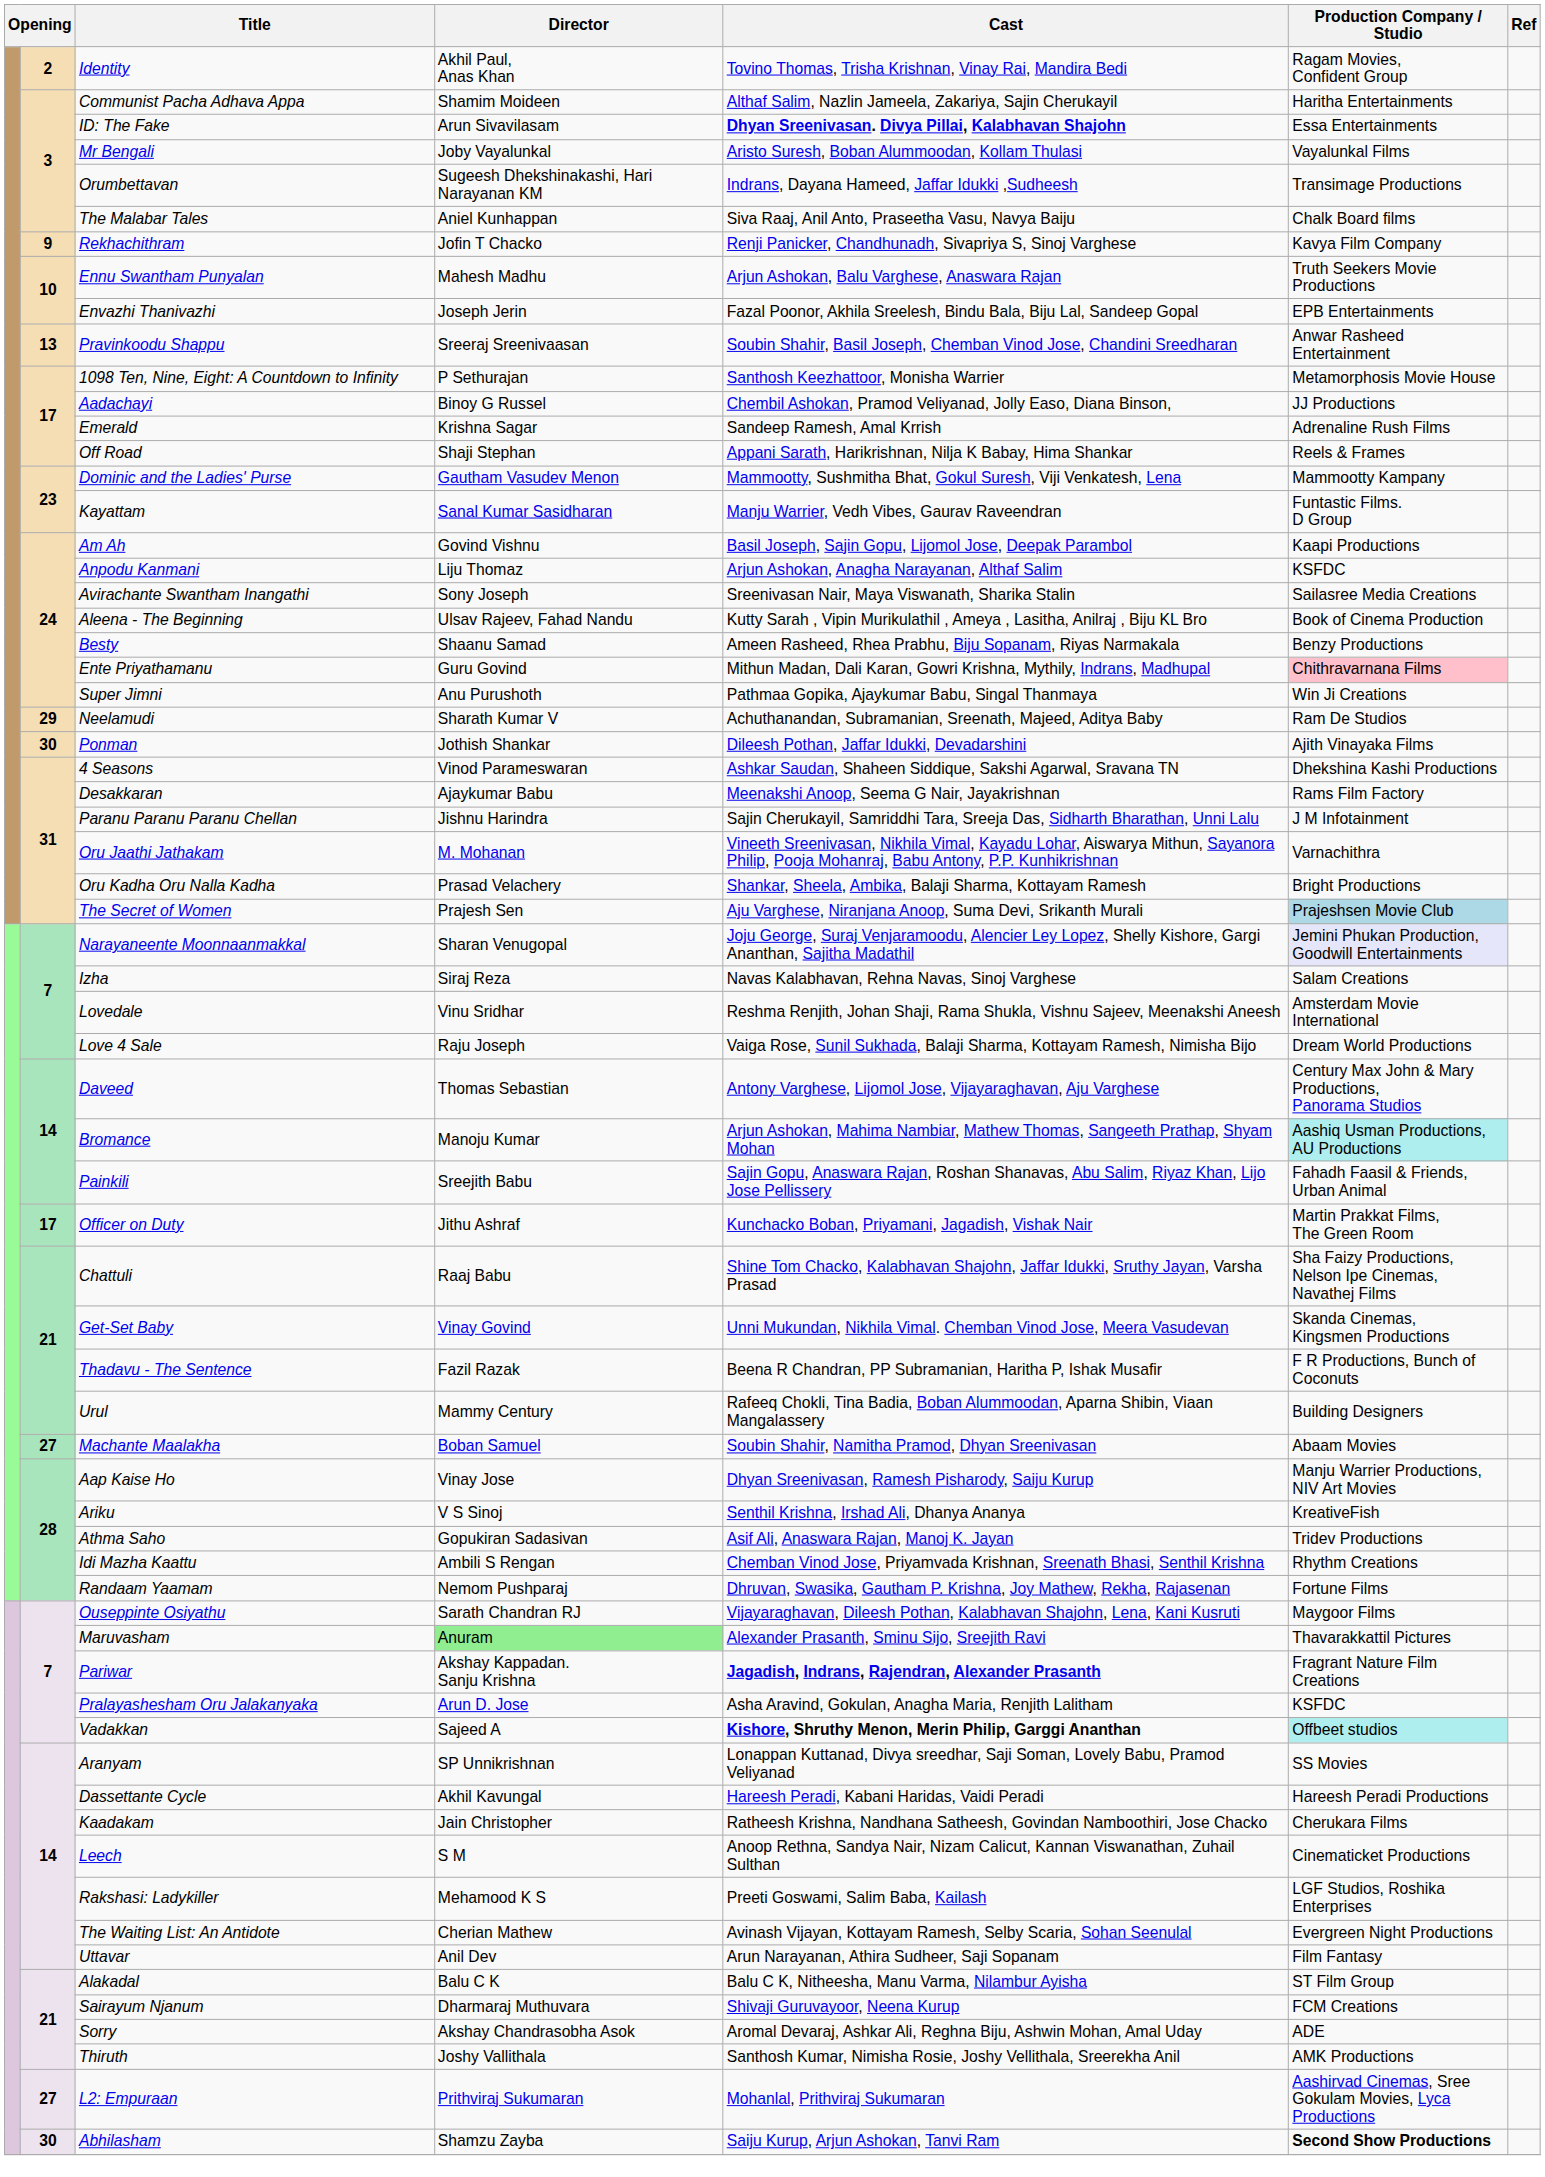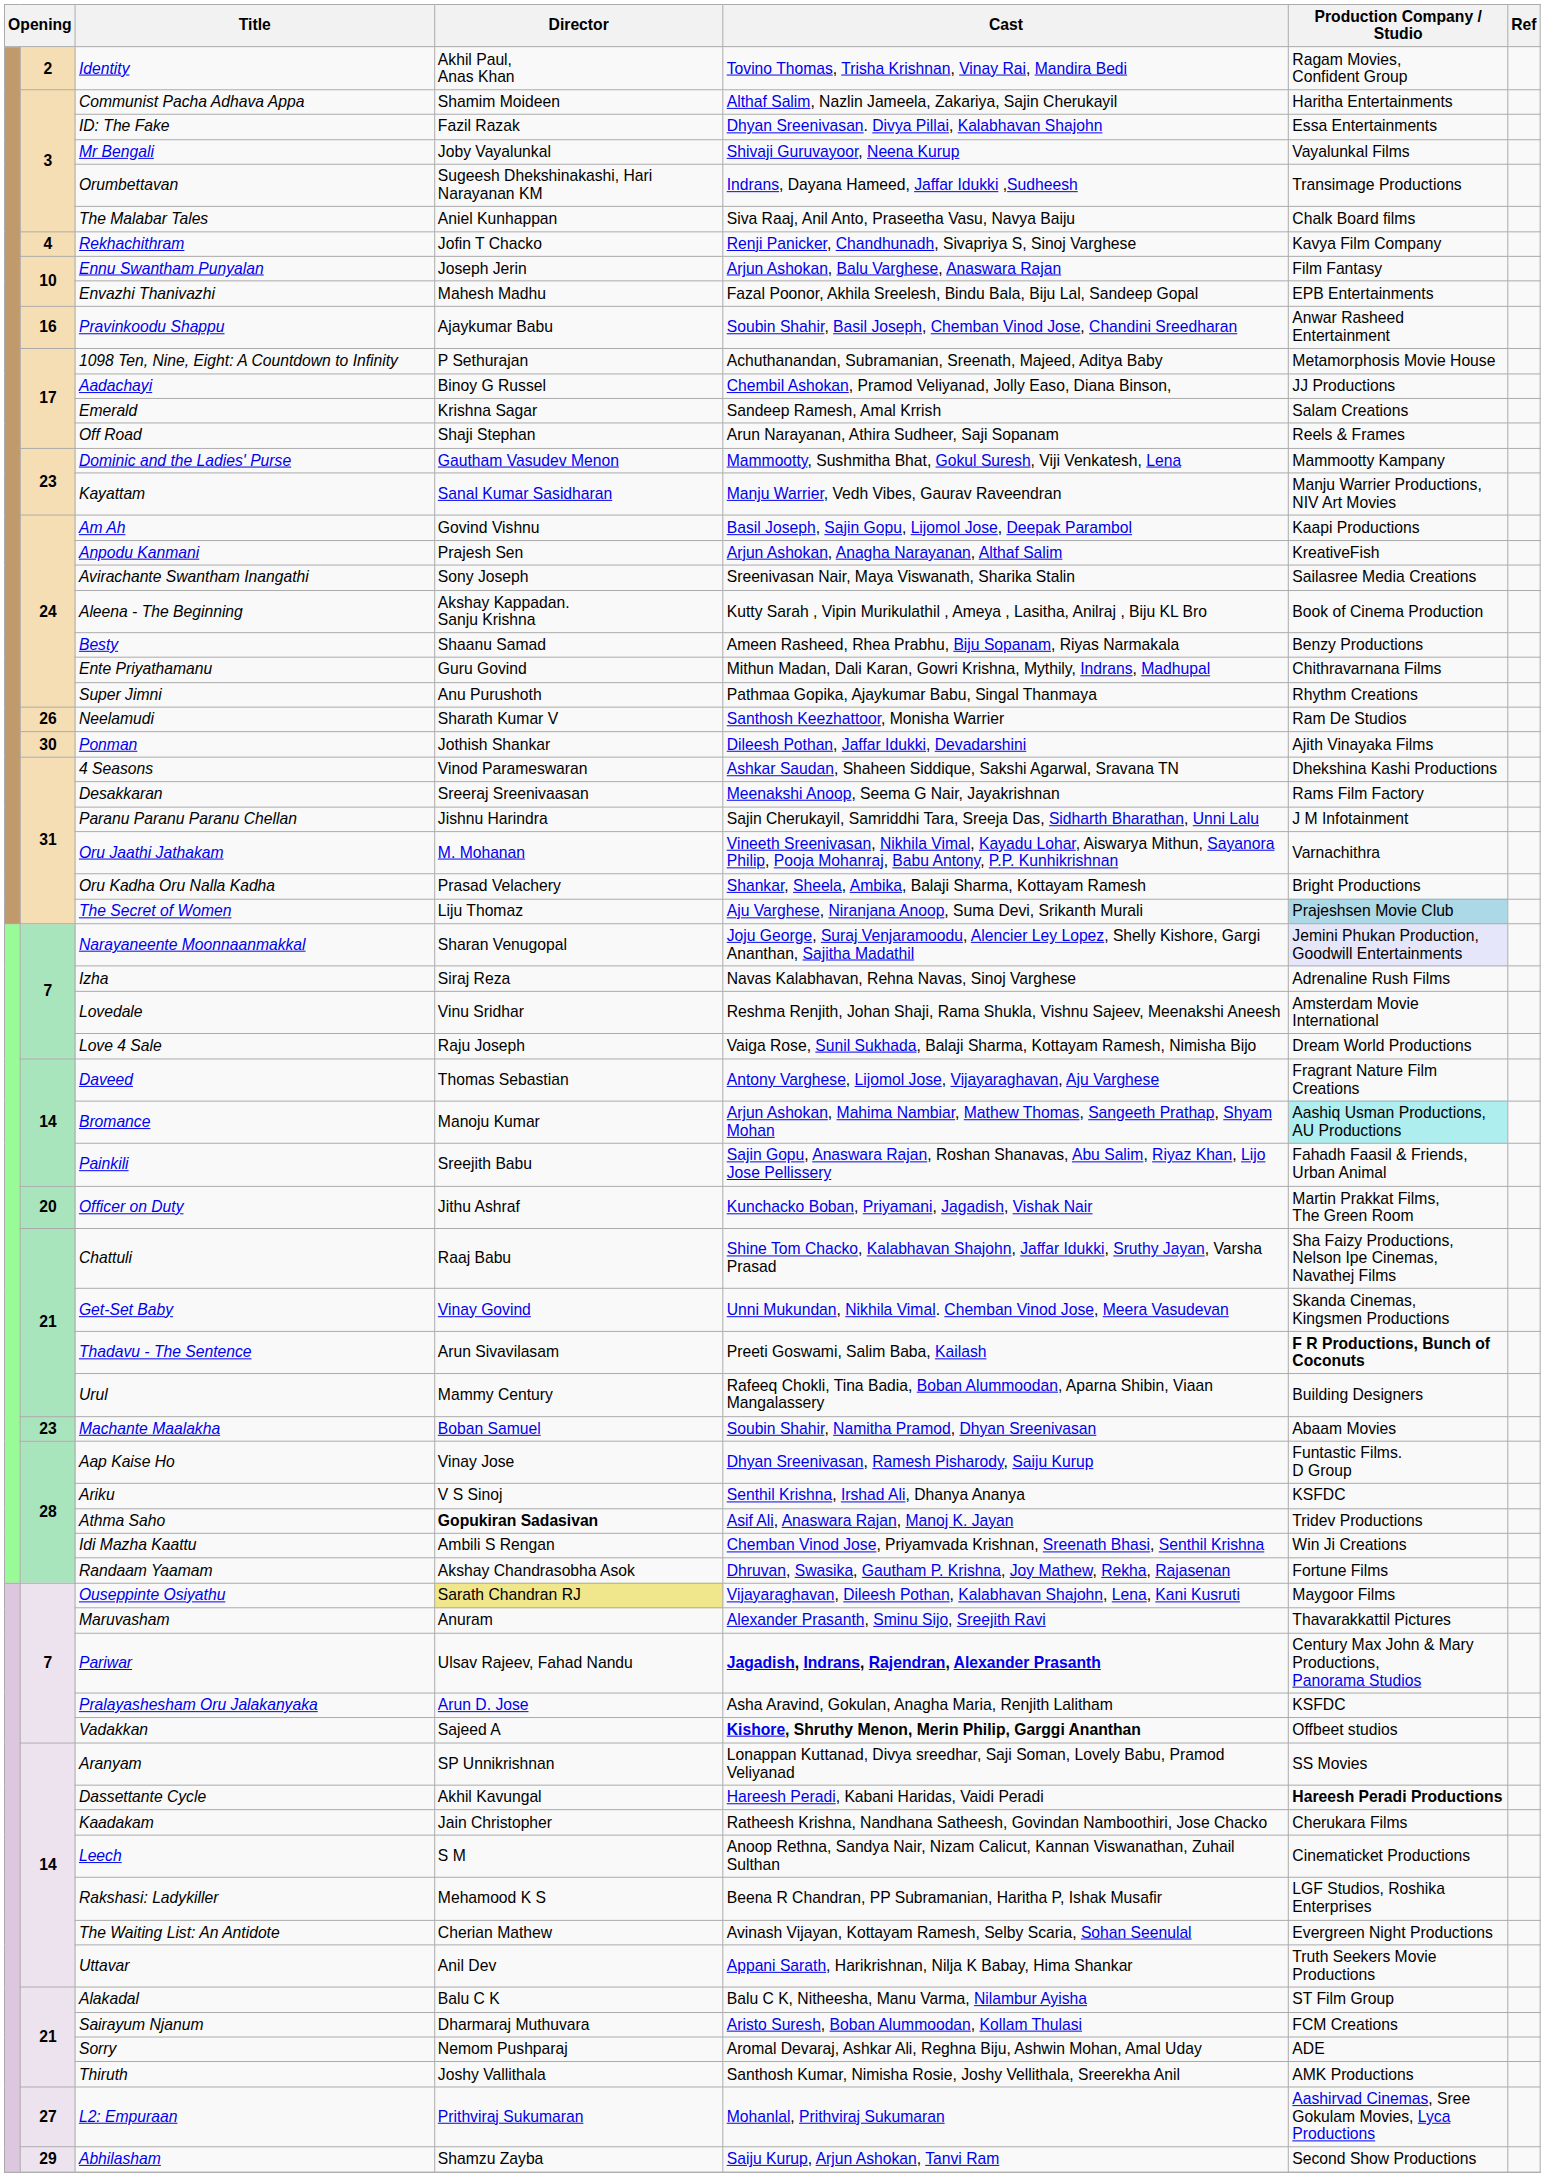(498, 126) Arun Sivavilasam -> (479, 126) Fazil Razak
(926, 126) bold -> (915, 126) normal
(904, 151) Aristo Suresh, Boban Alummoodan, Kollam Thulasi -> (843, 151) Shivaji Guruvayoor, Neena Kurup
(48, 243) 9 -> (48, 243) 4
(492, 277) Mahesh Madhu -> (482, 268) Joseph Jerin
(1364, 277) Truth Seekers Movie Productions -> (1337, 268) Film Fantasy
(482, 311) Joseph Jerin -> (492, 293) Mahesh Madhu
(48, 344) 13 -> (48, 327) 16
(513, 344) Sreeraj Sreenivaasan -> (495, 327) Ajaykumar Babu
(865, 378) Santhosh Keezhattoor, Monisha Warrier -> (945, 361) Achuthanandan, Subramanian, Sreenath, Majeed, Aditya Baby
(1371, 428) Adrenaline Rush Films -> (1350, 410) Salam Creations
(930, 453) Appani Sarath, Harikrishnan, Nilja K Babay, Hima Shankar -> (893, 435) Arun Narayanan, Athira Sudheer, Saji Sopanam
(1347, 511) Funtastic Films. D Group -> (1387, 494) Manju Warrier Productions, NIV Art Movies
(480, 570) Liju Thomaz -> (481, 552) Prajesh Sen
(1319, 570) KSFDC -> (1336, 552) KreativeFish
(535, 620) Ulsav Rajeev, Fahad Nandu -> (504, 611) Akshay Kappadan. Sanju Krishna
(1367, 669) pink background -> (1367, 669) no background
(1349, 694) Win Ji Creations -> (1355, 694) Rhythm Creations
(48, 719) 29 -> (48, 719) 26
(945, 719) Achuthanandan, Subramanian, Sreenath, Majeed, Aditya Baby -> (865, 719) Santhosh Keezhattoor, Monisha Warrier
(495, 794) Ajaykumar Babu -> (513, 794) Sreeraj Sreenivaasan
(481, 911) Prajesh Sen -> (480, 911) Liju Thomaz
(1350, 978) Salam Creations -> (1371, 978) Adrenaline Rush Films
(1383, 1088) Century Max John & Mary Productions, Panorama Studios -> (1365, 1079) Fragrant Nature Film Creations
(48, 1224) 17 -> (48, 1207) 20
(479, 1370) Fazil Razak -> (498, 1352) Arun Sivavilasam
(944, 1370) Beena R Chandran, PP Subramanian, Haritha P, Ishak Musafir -> (857, 1352) Preeti Goswami, Salim Baba, Kailash
(1384, 1370) normal -> (1391, 1352) bold
(48, 1446) 27 -> (48, 1428) 23
(1387, 1479) Manju Warrier Productions, NIV Art Movies -> (1347, 1462) Funtastic Films. D Group
(1336, 1513) KreativeFish -> (1319, 1495) KSFDC
(513, 1538) normal -> (518, 1520) bold
(1355, 1563) Rhythm Creations -> (1349, 1545) Win Ji Creations
(503, 1588) Nemom Pushparaj -> (536, 1570) Akshay Chandrasobha Asok
(509, 1613) no background -> (509, 1595) khaki background
(465, 1637) lightgreen background -> (465, 1620) no background
(504, 1671) Akshay Kappadan. Sanju Krishna -> (535, 1662) Ulsav Rajeev, Fahad Nandu
(1365, 1671) Fragrant Nature Film Creations -> (1383, 1662) Century Max John & Mary Productions, Panorama Studios
(1345, 1730) paleturquoise background -> (1345, 1730) no background
(1390, 1797) normal -> (1397, 1797) bold
(857, 1898) Preeti Goswami, Salim Baba, Kailash -> (944, 1898) Beena R Chandran, PP Subramanian, Haritha P, Ishak Musafir
(893, 1957) Arun Narayanan, Athira Sudheer, Saji Sopanam -> (930, 1966) Appani Sarath, Harikrishnan, Nilja K Babay, Hima Shankar
(1337, 1957) Film Fantasy -> (1364, 1966) Truth Seekers Movie Productions
(843, 2006) Shivaji Guruvayoor, Neena Kurup -> (904, 2024) Aristo Suresh, Boban Alummoodan, Kollam Thulasi
(536, 2031) Akshay Chandrasobha Asok -> (503, 2049) Nemom Pushparaj
(48, 2141) 30 -> (48, 2159) 29
(1392, 2141) bold -> (1384, 2159) normal
